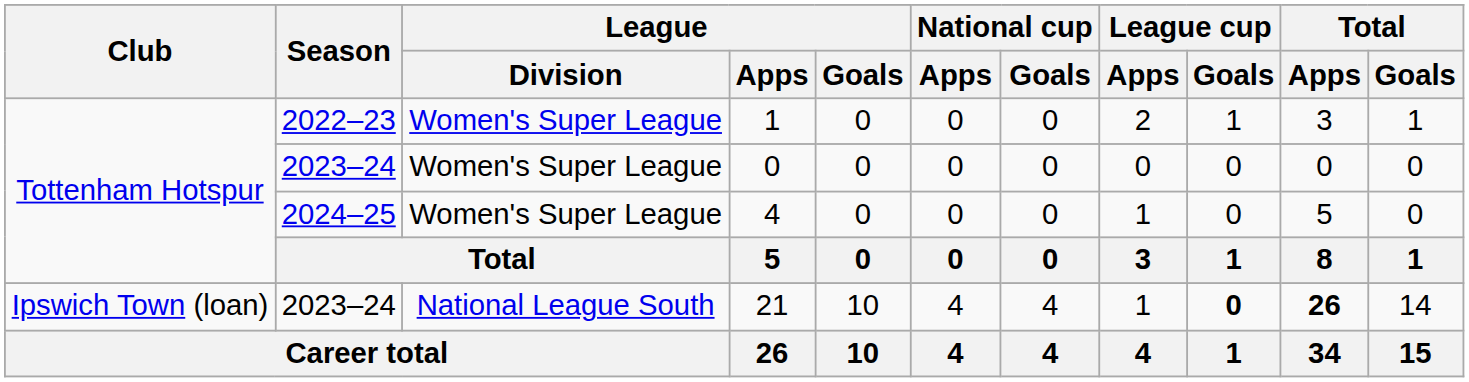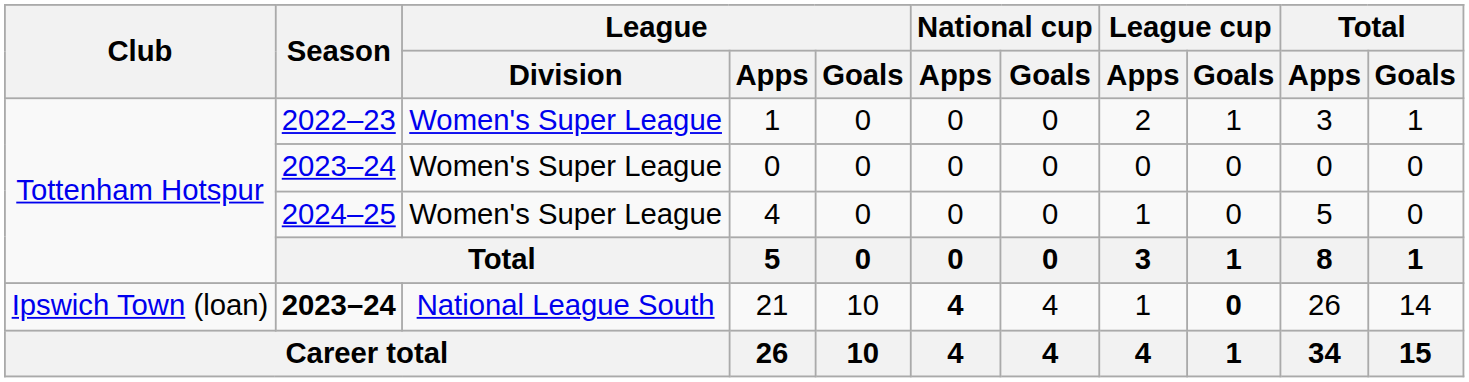(339, 306) normal -> (339, 306) bold
(955, 306) normal -> (955, 306) bold
(1324, 306) bold -> (1324, 306) normal
